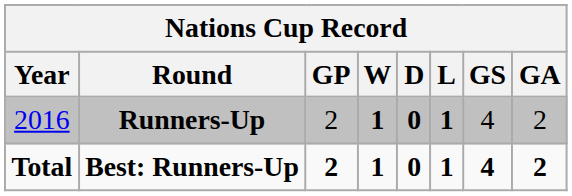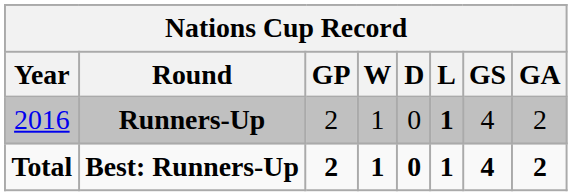(377, 120) bold -> (377, 120) normal
(414, 120) bold -> (414, 120) normal
